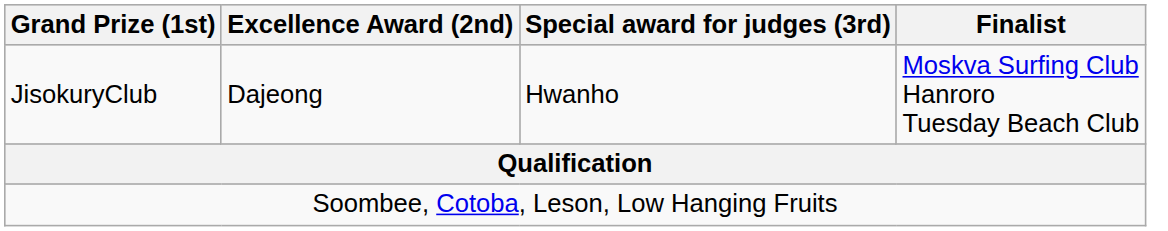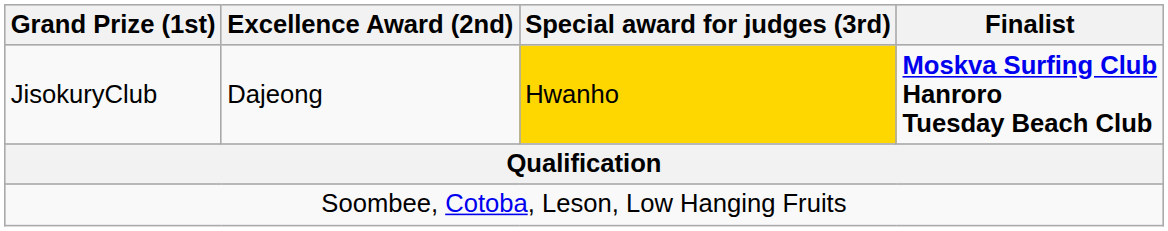(572, 94) no background -> (572, 94) gold background
(1021, 94) normal -> (1030, 94) bold
